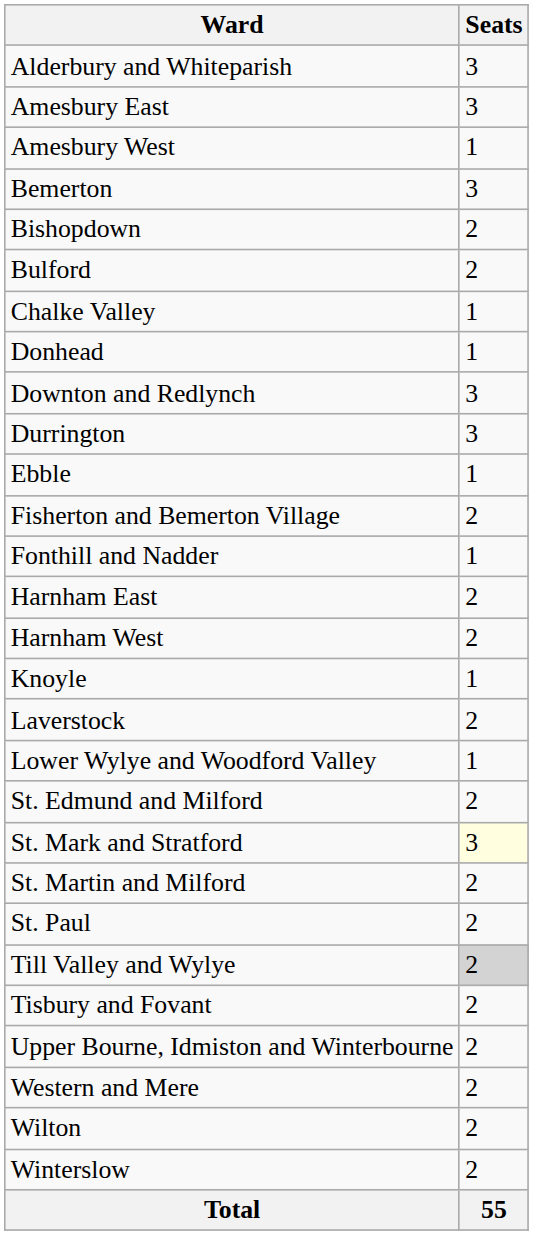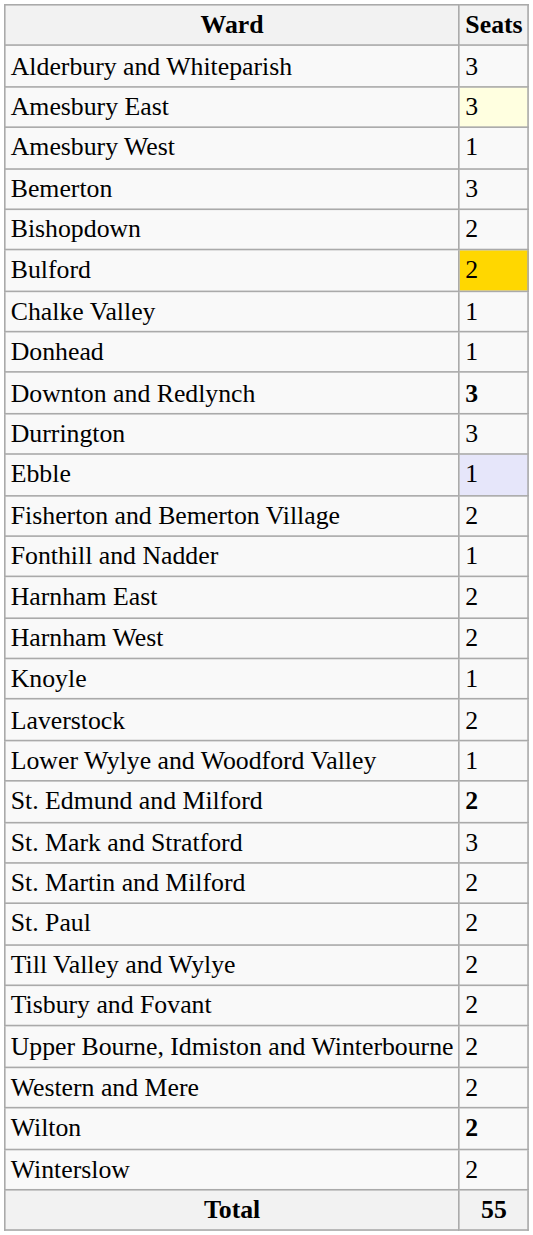(472, 106) no background -> (472, 106) lightyellow background
(472, 270) no background -> (472, 270) gold background
(472, 392) normal -> (472, 392) bold
(472, 474) no background -> (472, 474) lavender background
(472, 801) normal -> (472, 801) bold
(472, 842) lightyellow background -> (472, 842) no background
(472, 964) lightgrey background -> (472, 964) no background
(472, 1127) normal -> (472, 1127) bold
